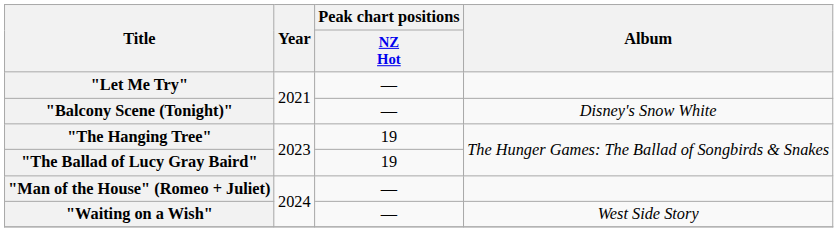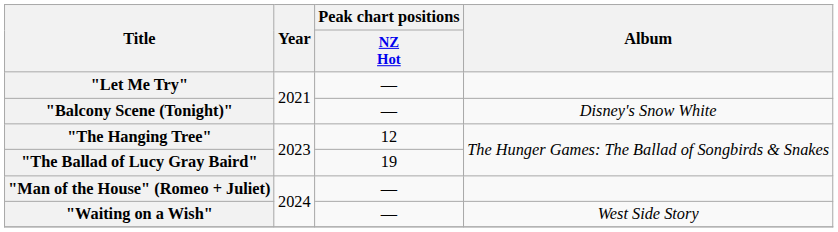(389, 136) 19 -> (389, 136) 12
